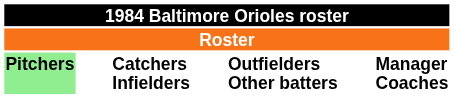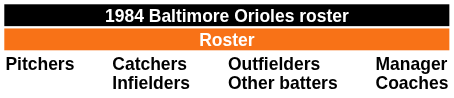(40, 64) lightgreen background -> (40, 64) no background
